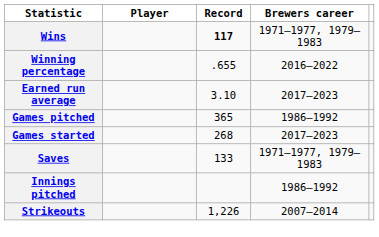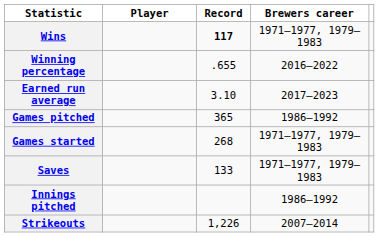(309, 135) 2017–2023 -> (309, 141) 1971–1977, 1979–1983
